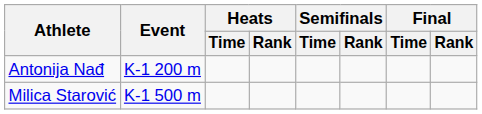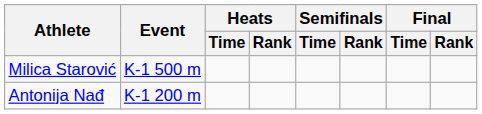rows swapped: (56, 69) <-> (62, 96)
